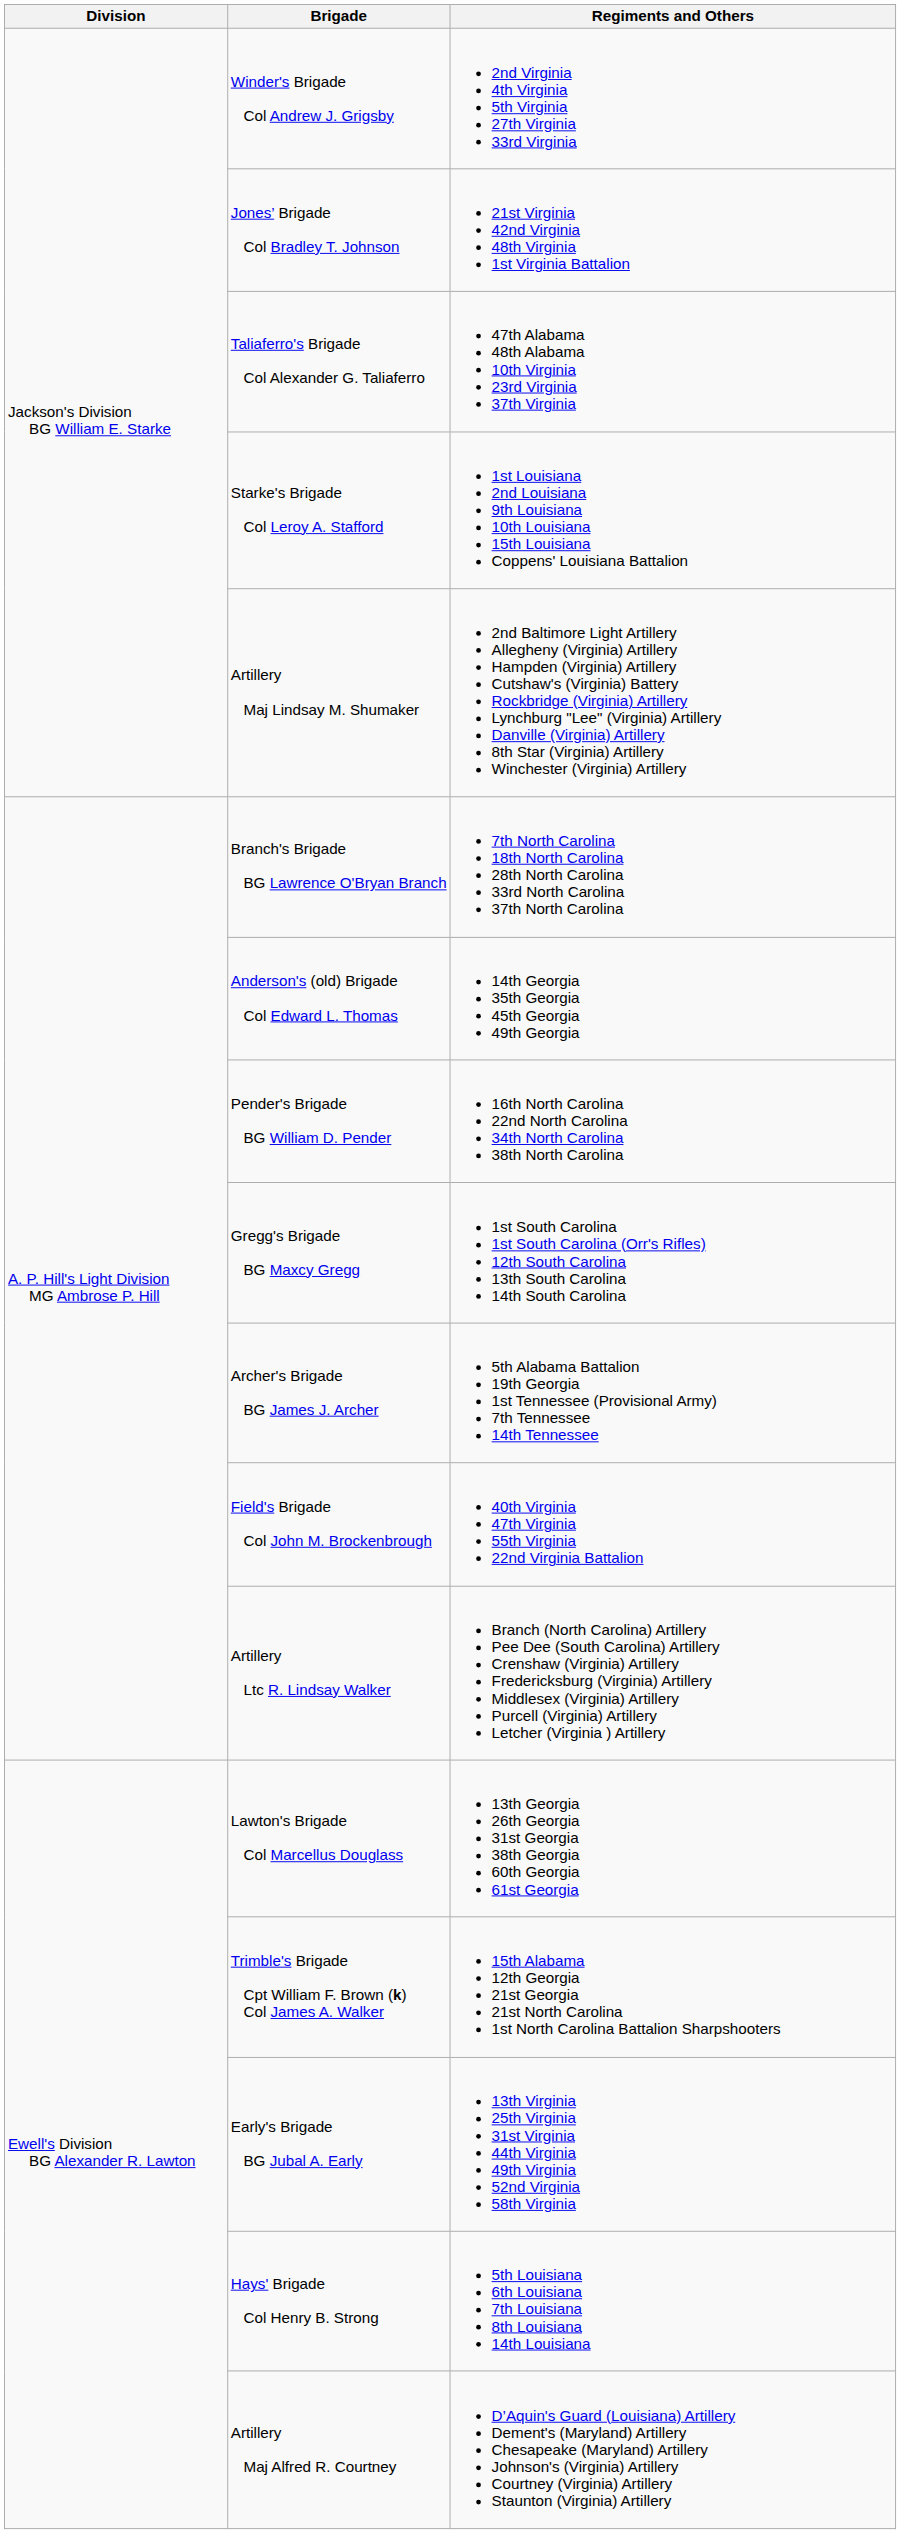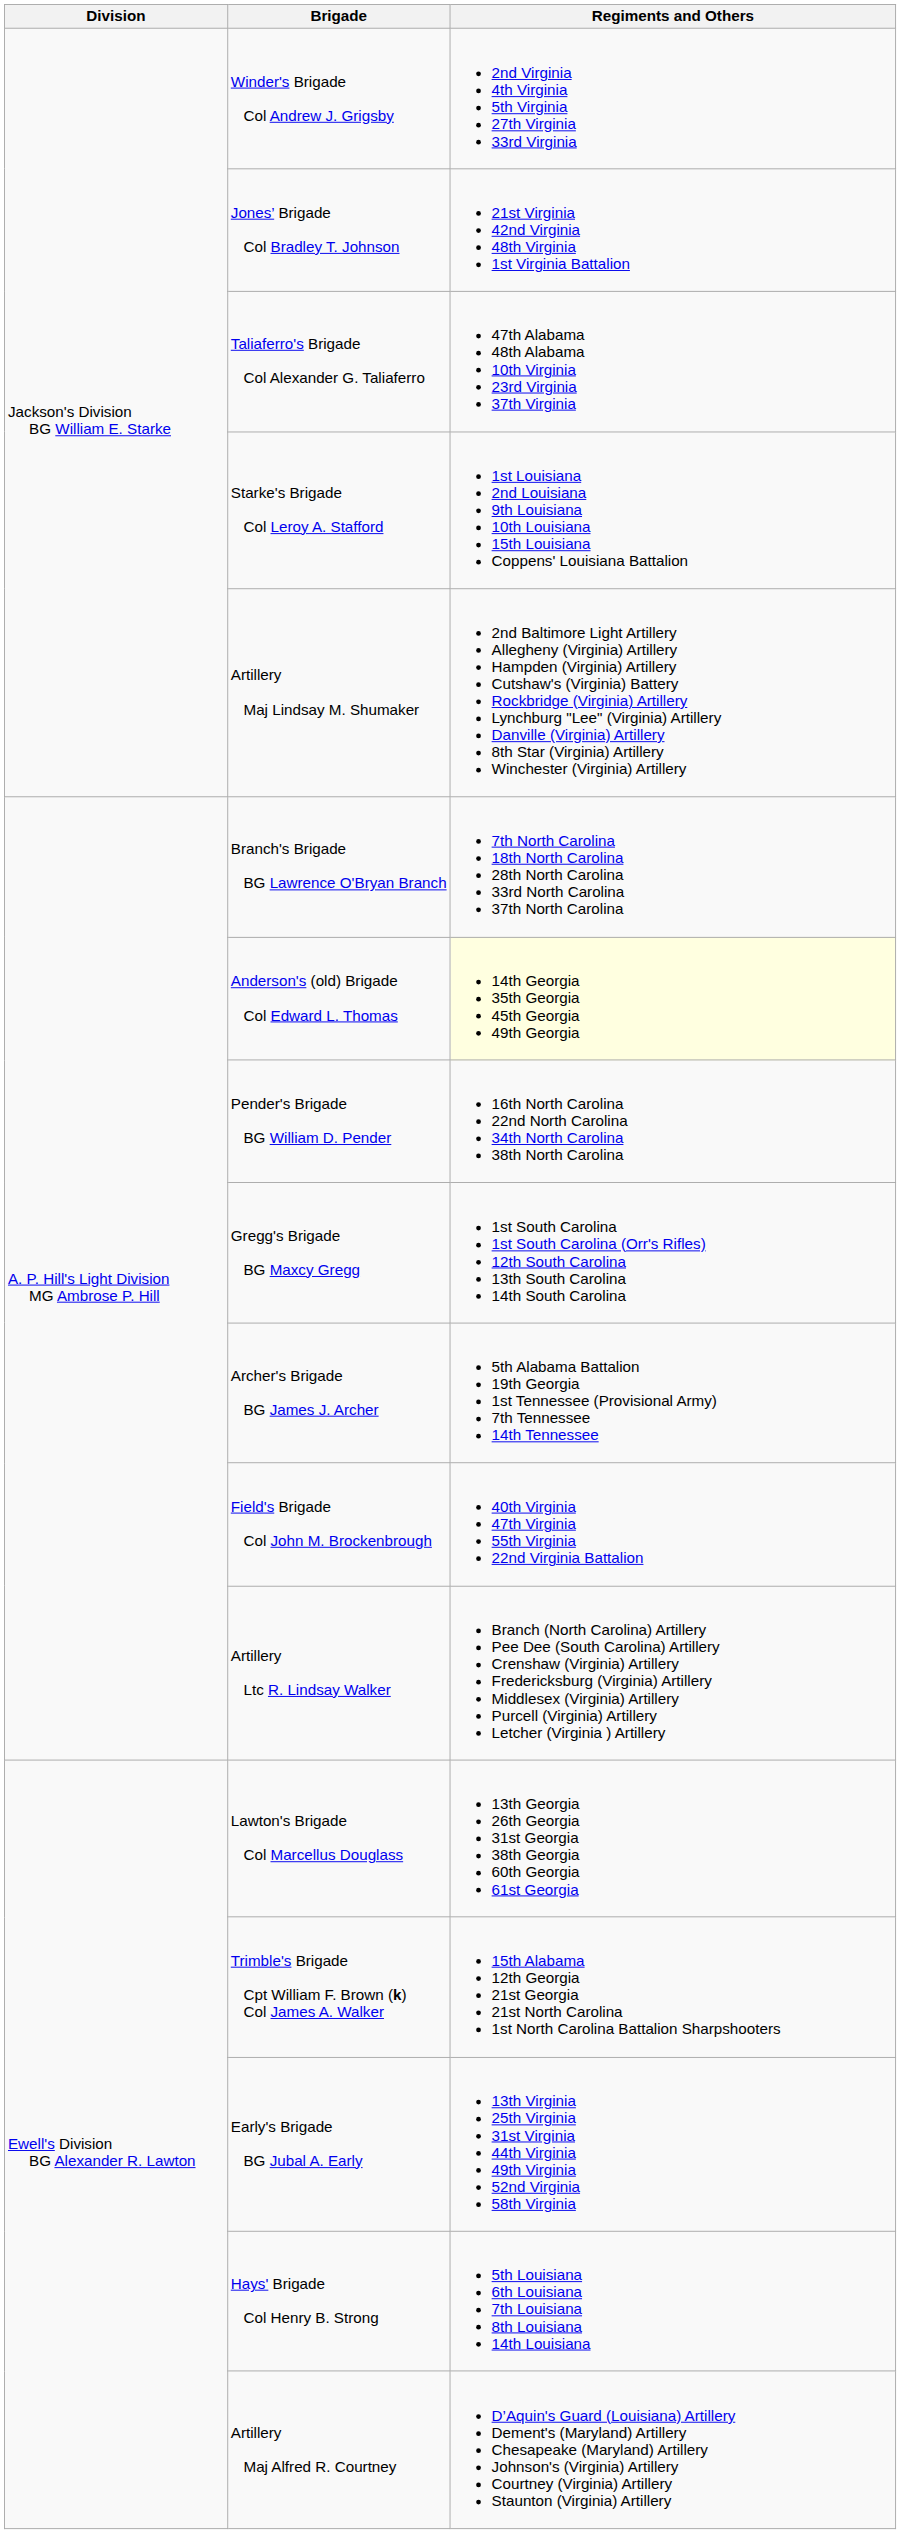(673, 1007) no background -> (673, 1007) lightyellow background
